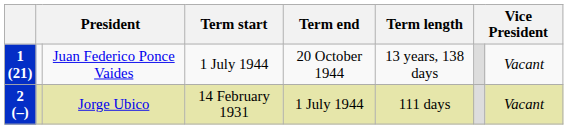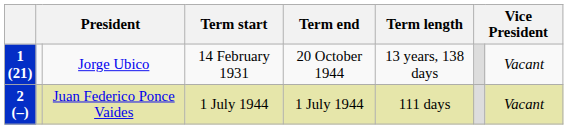(114, 64) Juan Federico Ponce Vaides -> (114, 64) Jorge Ubico
(234, 64) 1 July 1944 -> (234, 64) 14 February 1931
(114, 104) Jorge Ubico -> (114, 104) Juan Federico Ponce Vaides
(234, 104) 14 February 1931 -> (234, 104) 1 July 1944
